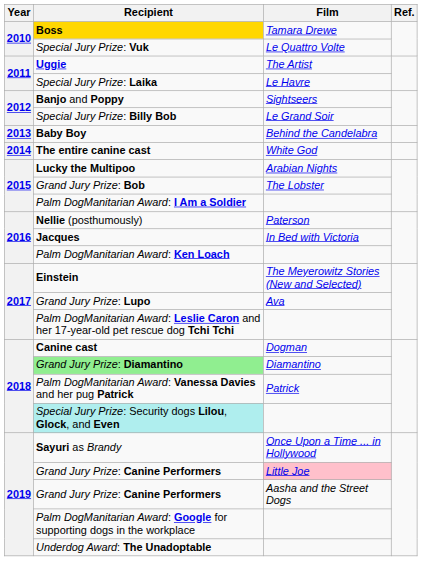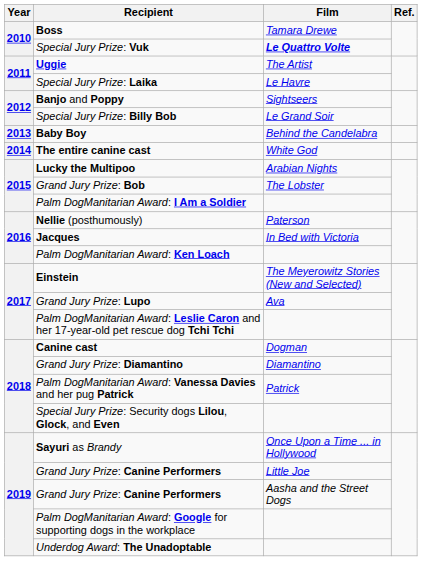(49, 30) gold background -> (49, 30) no background
(305, 47) normal -> (308, 47) bold
(110, 365) lightgreen background -> (110, 365) no background
(132, 418) paleturquoise background -> (132, 418) no background
(288, 471) pink background -> (288, 471) no background
